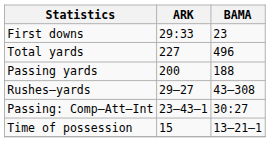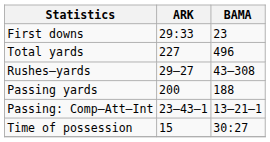rows swapped: (49, 90) <-> (52, 71)
(231, 109) 30:27 -> (238, 109) 13–21–1
(238, 128) 13–21–1 -> (231, 128) 30:27
